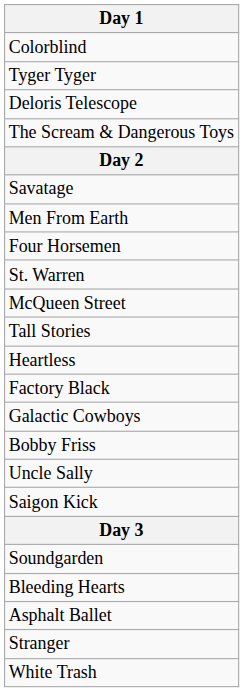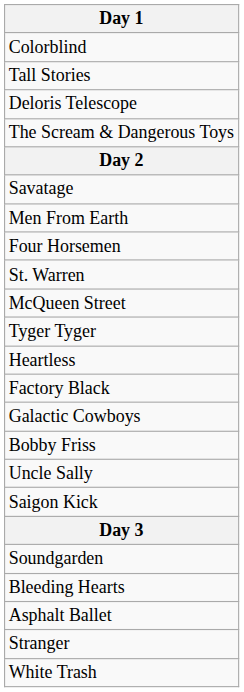(52, 75) Tyger Tyger -> (50, 75) Tall Stories
(50, 331) Tall Stories -> (52, 331) Tyger Tyger
